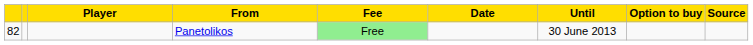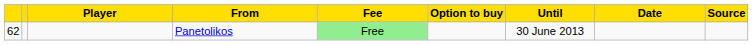columns swapped: (483, 13) <-> (666, 13)
(13, 31) 82 -> (13, 31) 62
